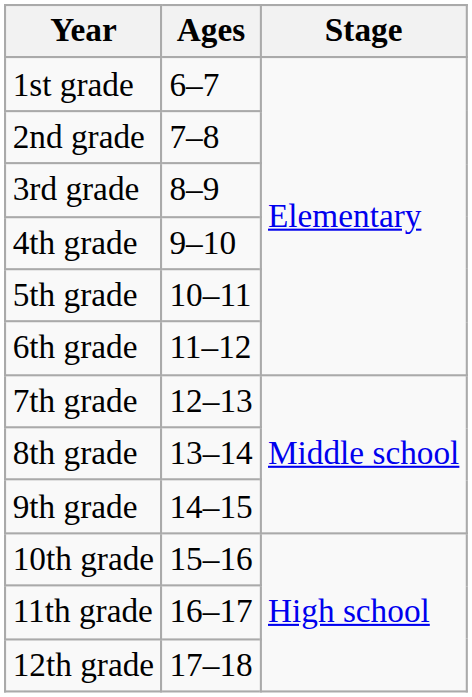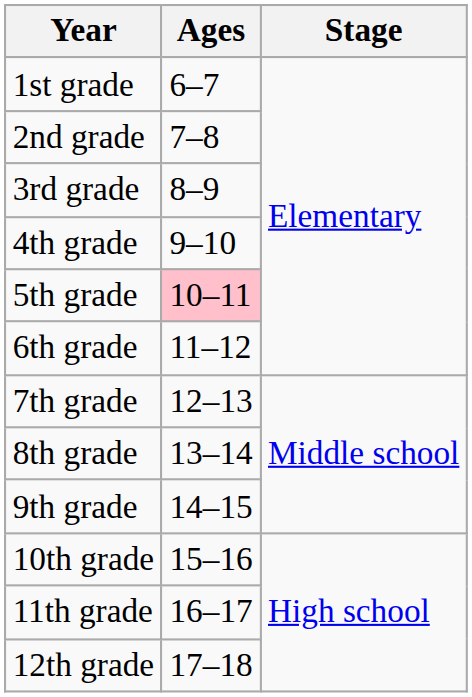(210, 294) no background -> (210, 294) pink background
